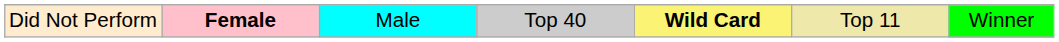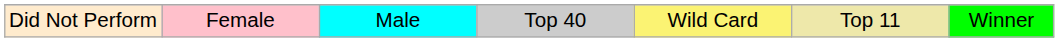(240, 20) bold -> (240, 20) normal
(713, 20) bold -> (713, 20) normal
